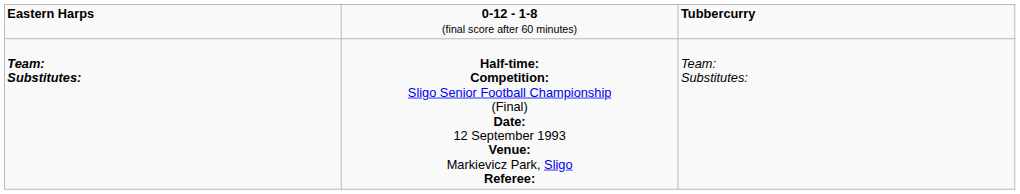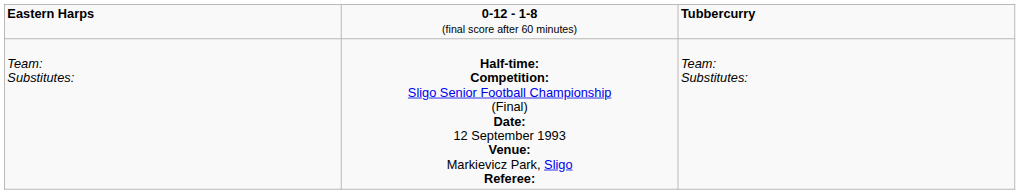(44, 70) bold -> (41, 70) normal
